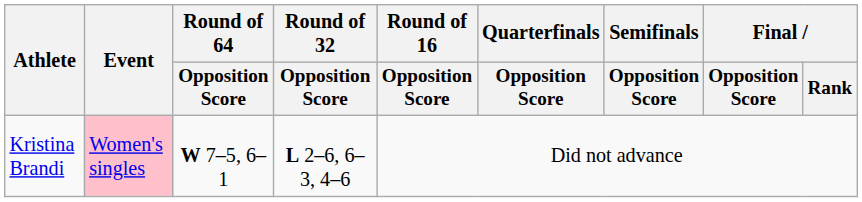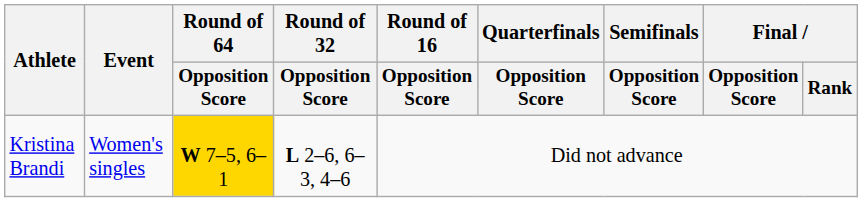(126, 156) pink background -> (126, 156) no background
(223, 168) no background -> (223, 168) gold background
